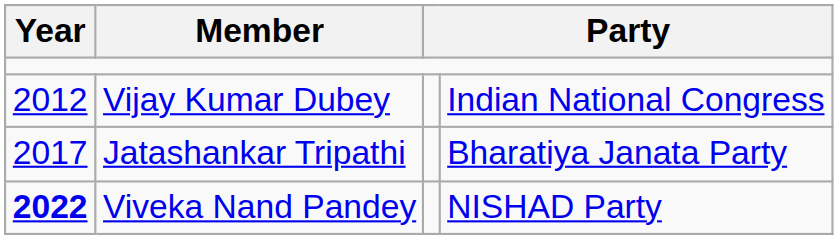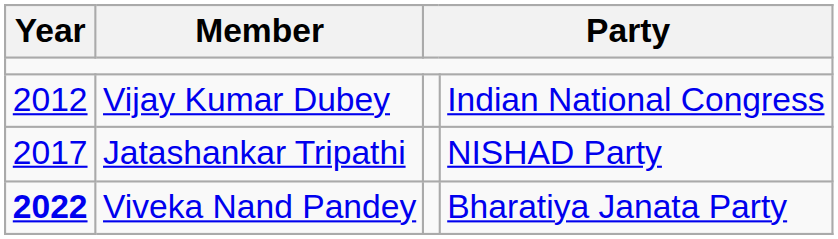(617, 153) Bharatiya Janata Party -> (555, 153) NISHAD Party
(555, 206) NISHAD Party -> (617, 206) Bharatiya Janata Party
